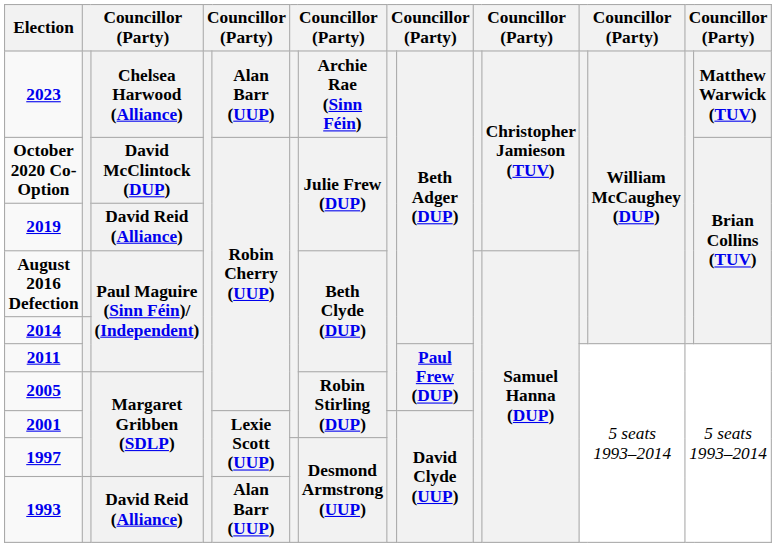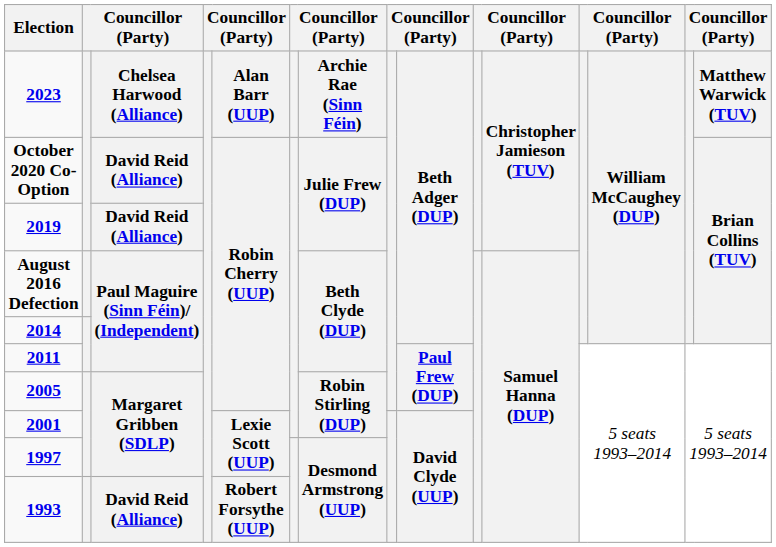(147, 170) David McClintock (DUP) -> (147, 170) David Reid (Alliance)
(251, 509) Alan Barr (UUP) -> (251, 509) Robert Forsythe (UUP)
